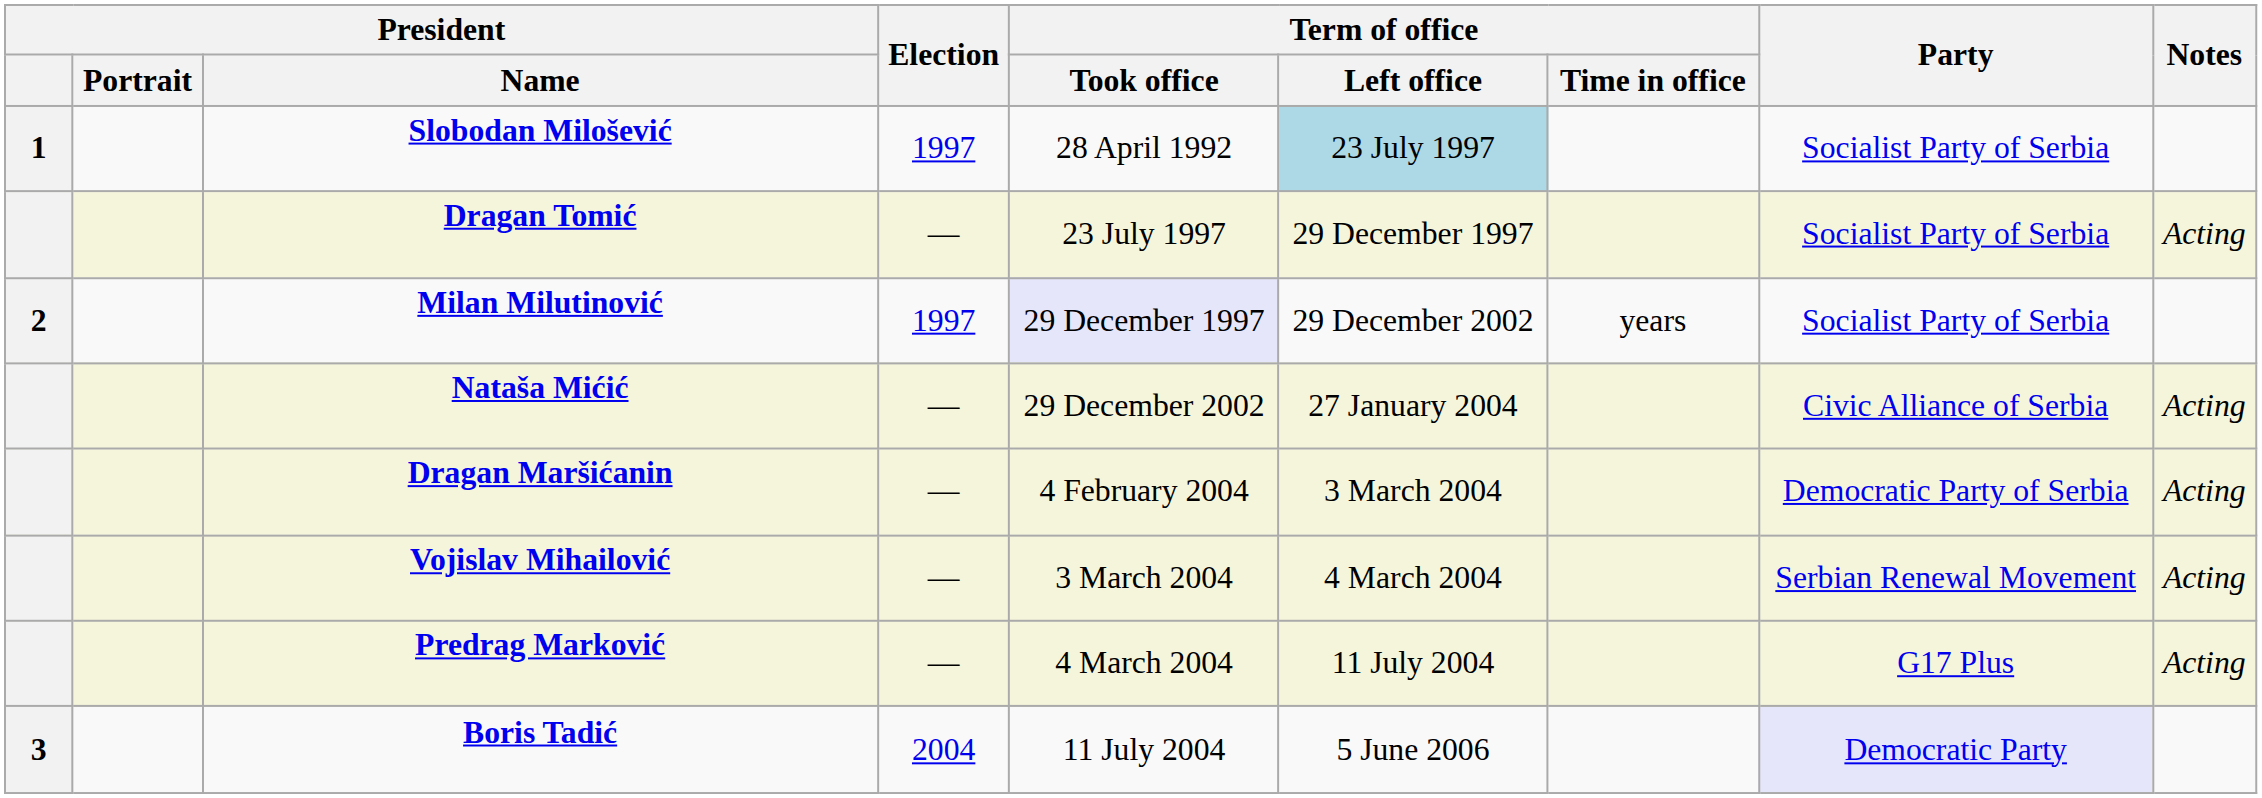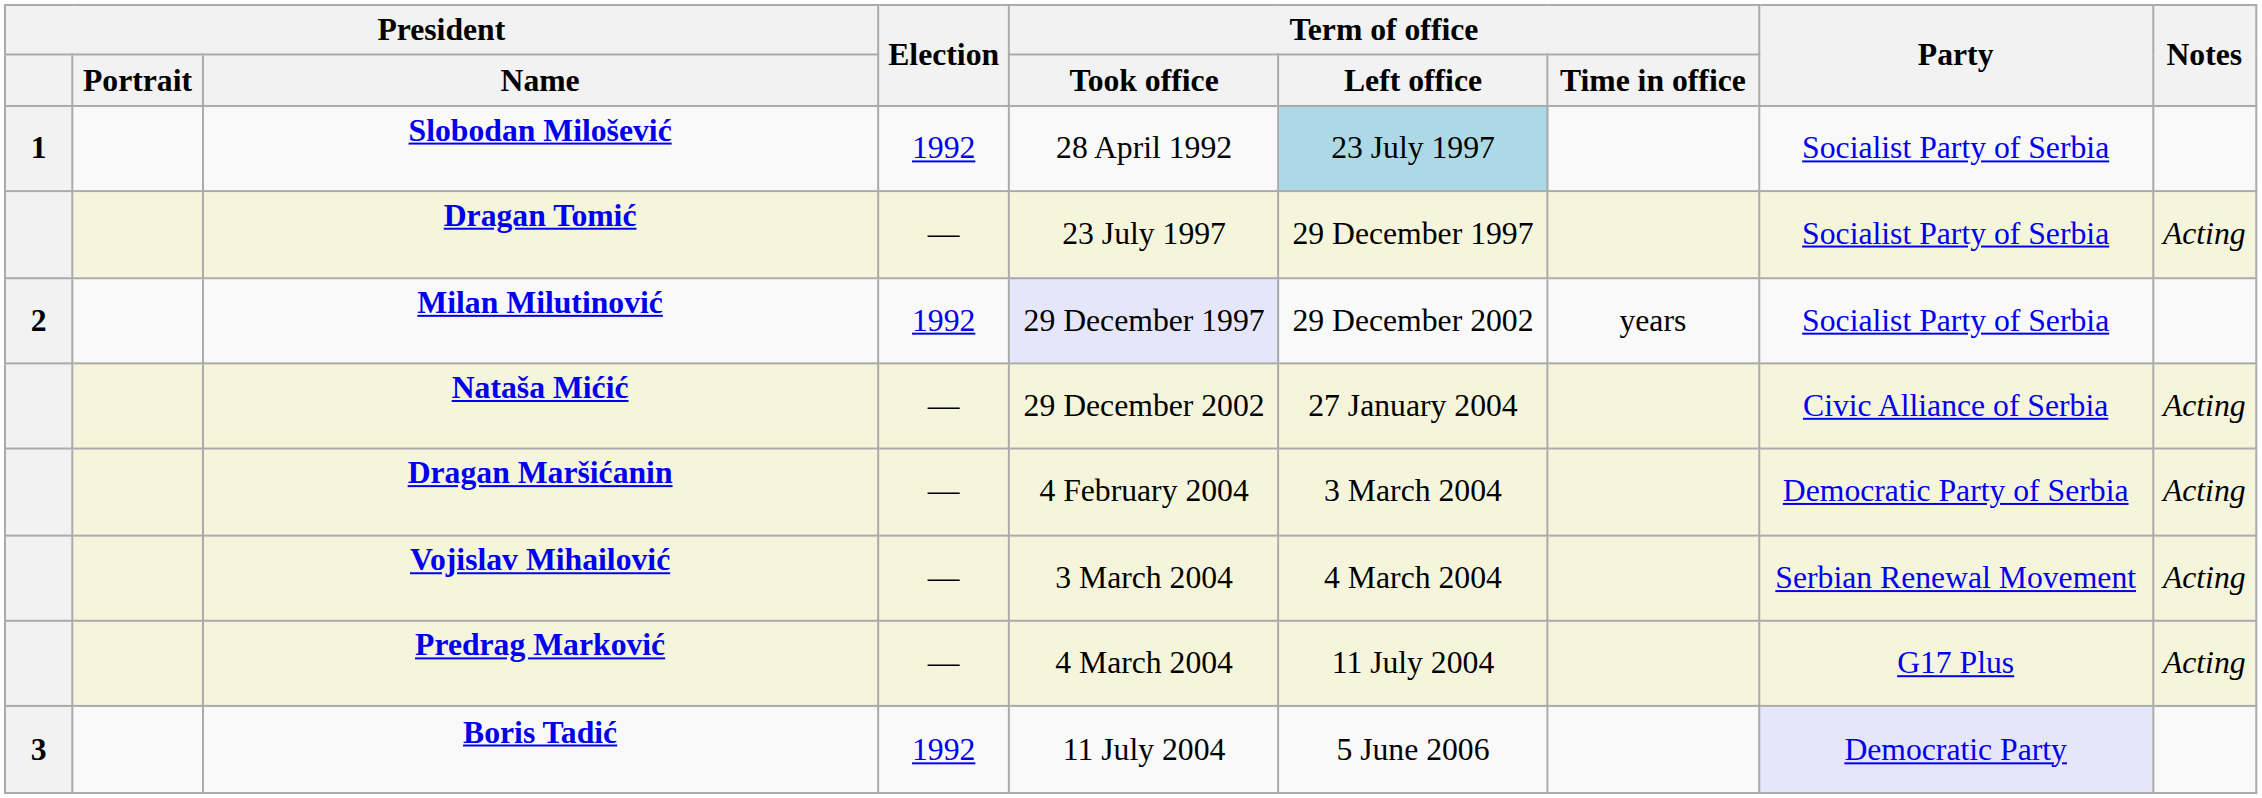(944, 147) 1997 -> (944, 147) 1992
(944, 319) 1997 -> (944, 319) 1992
(944, 749) 2004 -> (944, 749) 1992
